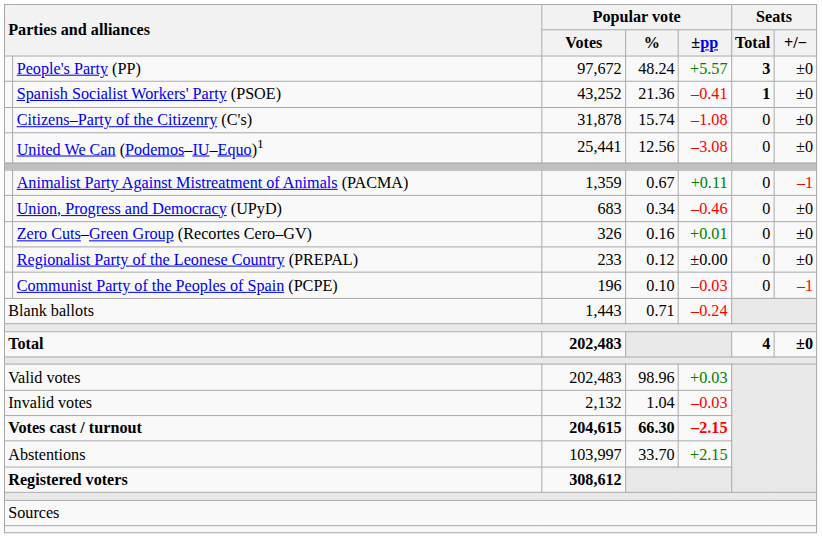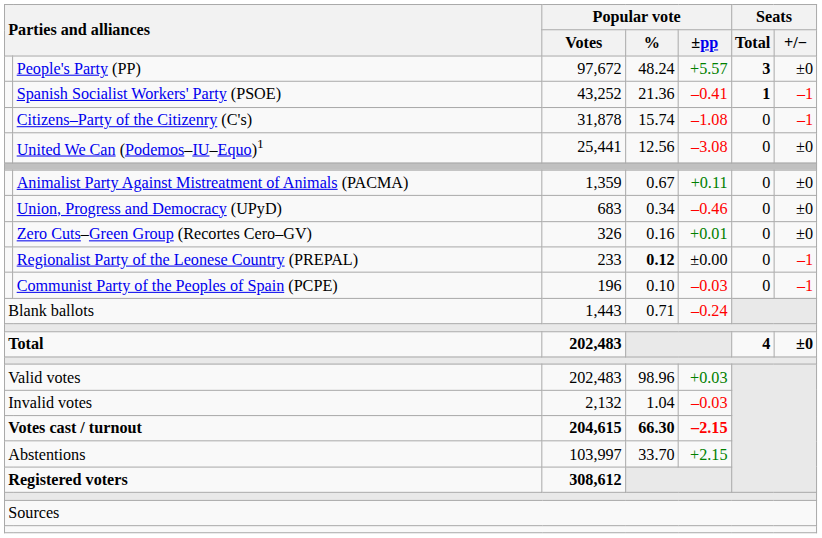(805, 94) ±0 -> (805, 94) –1
(805, 119) ±0 -> (805, 119) –1
(805, 182) –1 -> (805, 182) ±0
(660, 259) normal -> (660, 259) bold
(805, 259) ±0 -> (805, 259) –1
